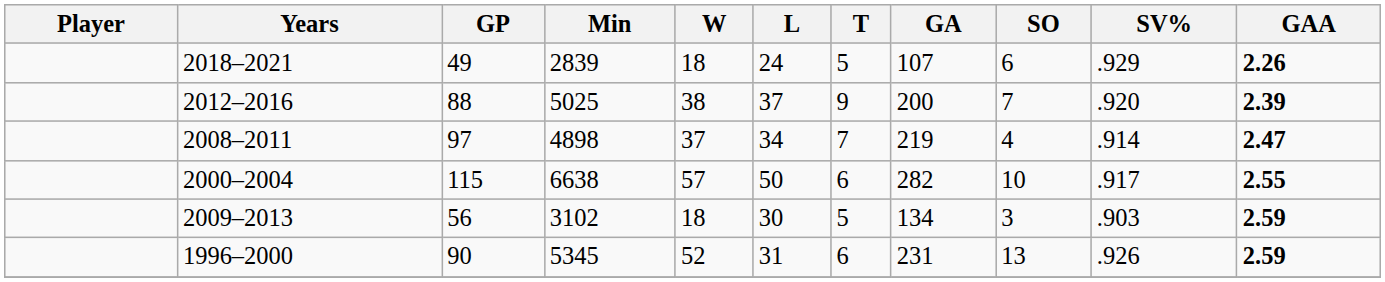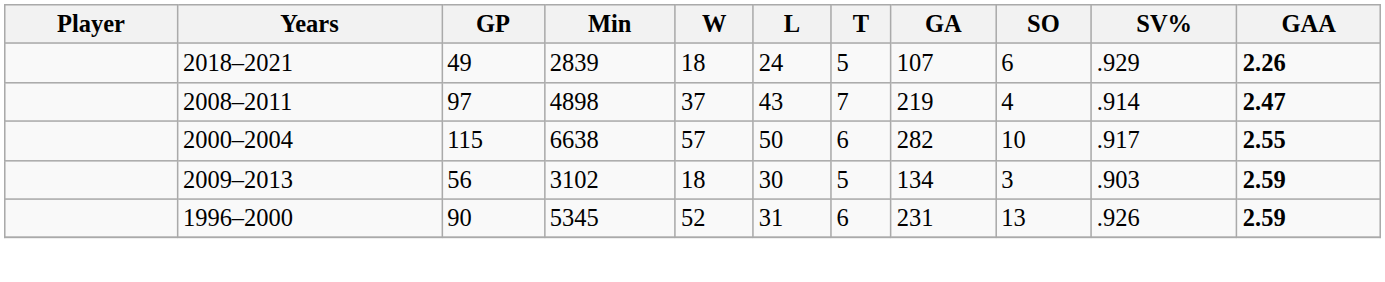- row: (238, 101)
(771, 140) 34 -> (771, 101) 43
